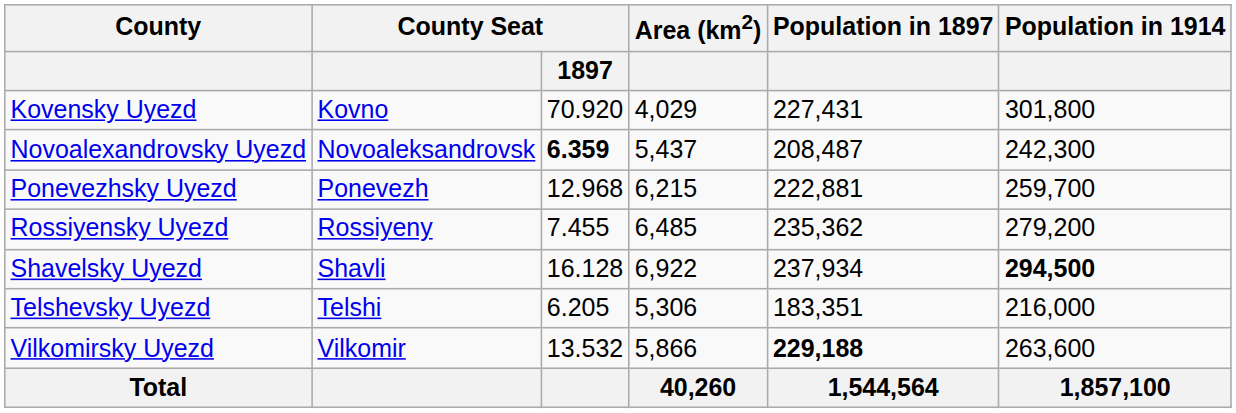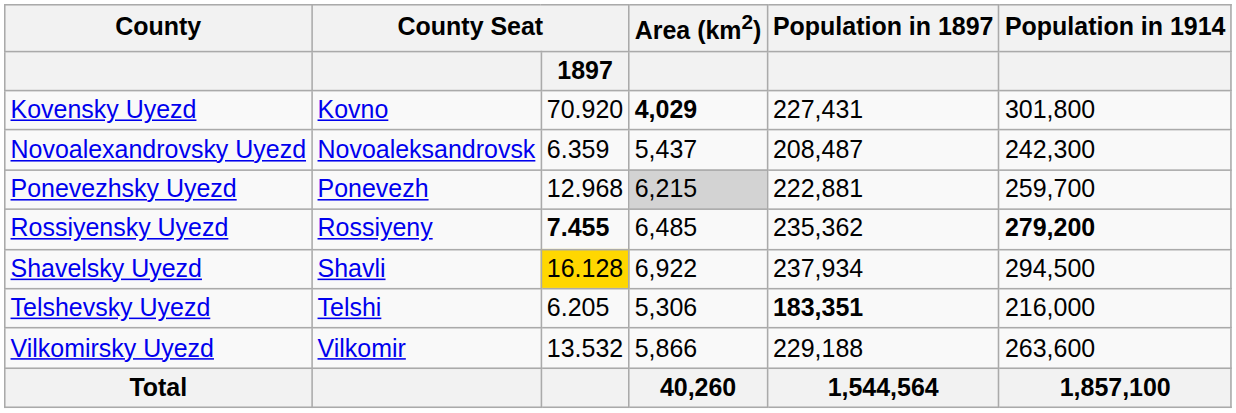(666, 110) normal -> (666, 110) bold
(578, 149) bold -> (578, 149) normal
(666, 189) no background -> (666, 189) lightgrey background
(578, 228) normal -> (578, 228) bold
(1050, 228) normal -> (1050, 228) bold
(585, 268) no background -> (585, 268) gold background
(1050, 268) bold -> (1050, 268) normal
(818, 308) normal -> (818, 308) bold
(818, 347) bold -> (818, 347) normal
